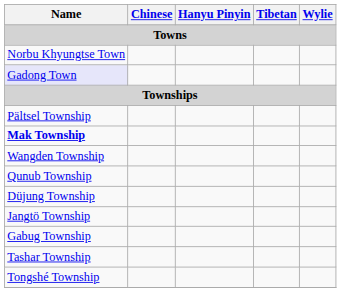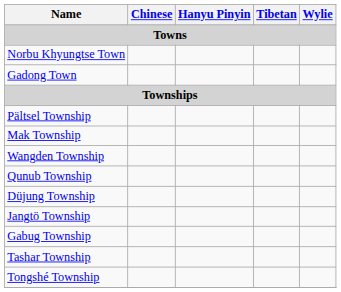(42, 75) lavender background -> (42, 75) no background
(46, 136) bold -> (44, 136) normal
